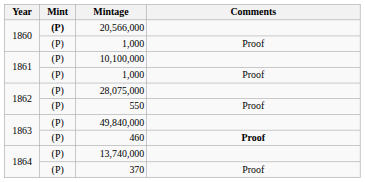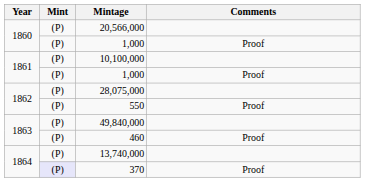(58, 28) bold -> (58, 28) normal
(253, 138) bold -> (253, 138) normal
(58, 169) no background -> (58, 169) lavender background
